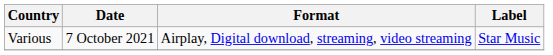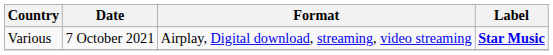(509, 38) normal -> (511, 38) bold
